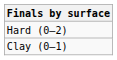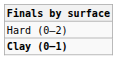(37, 46) normal -> (37, 46) bold
